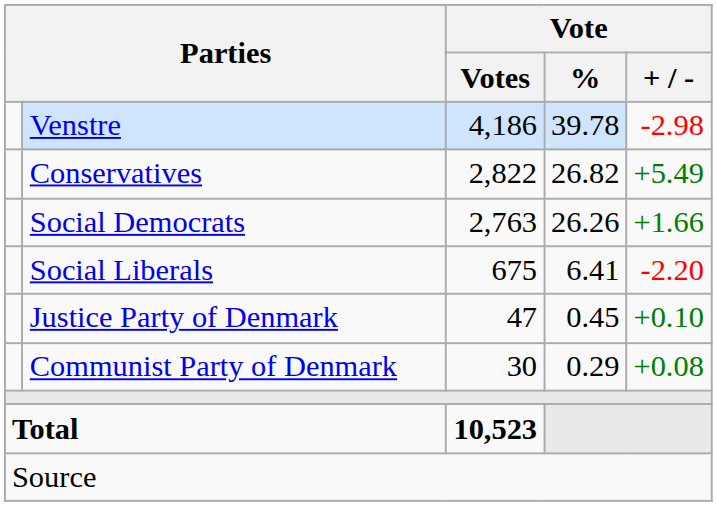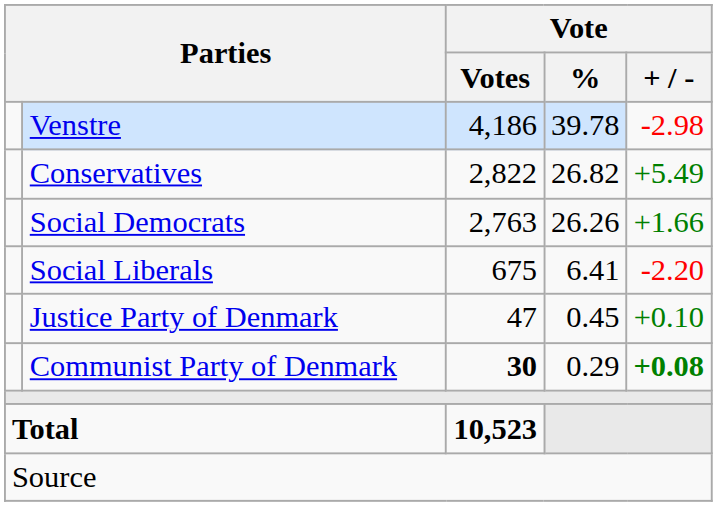(522, 366) normal -> (522, 366) bold
(669, 366) normal -> (669, 366) bold
